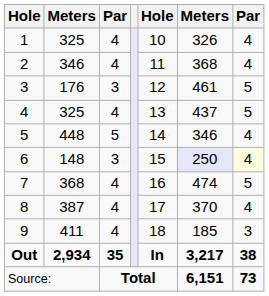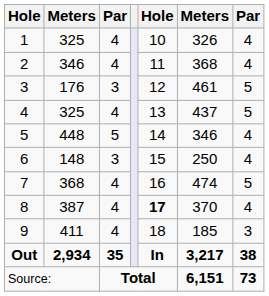(205, 159) lavender background -> (205, 159) no background
(248, 159) lightyellow background -> (248, 159) no background
(157, 207) normal -> (157, 207) bold
